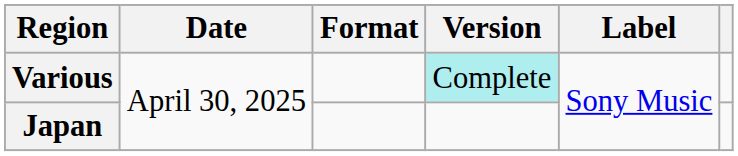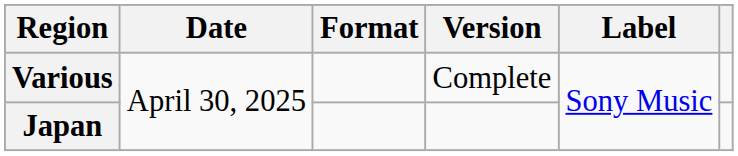(492, 77) paleturquoise background -> (492, 77) no background
